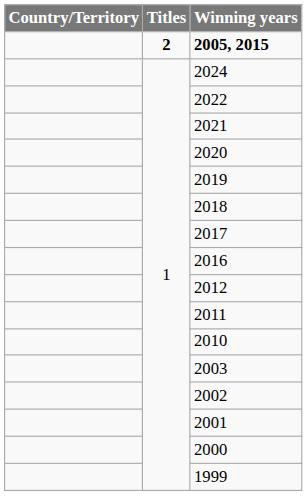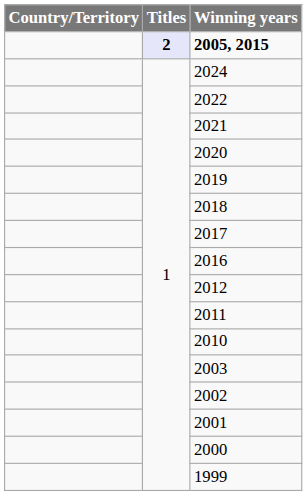(167, 44) no background -> (167, 44) lavender background
